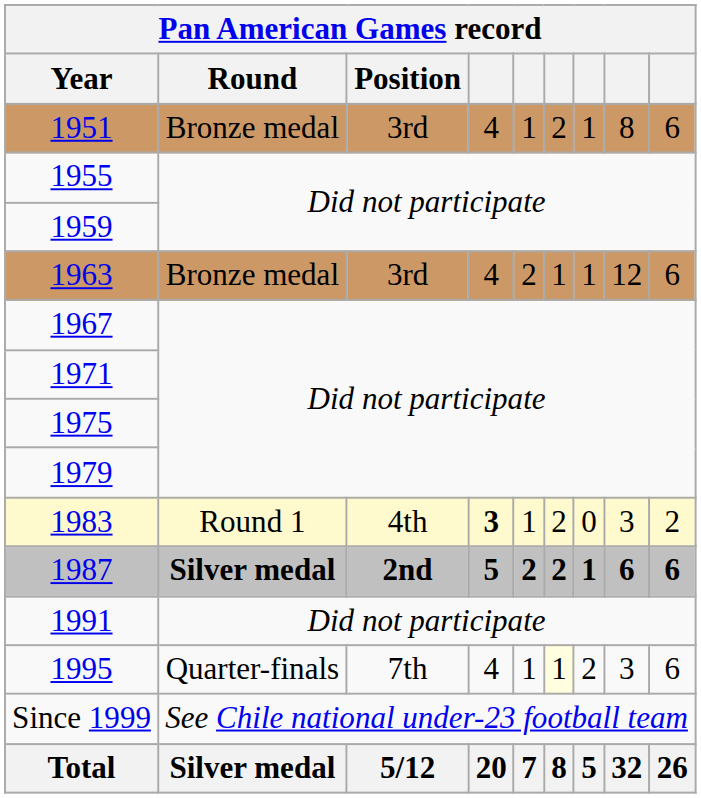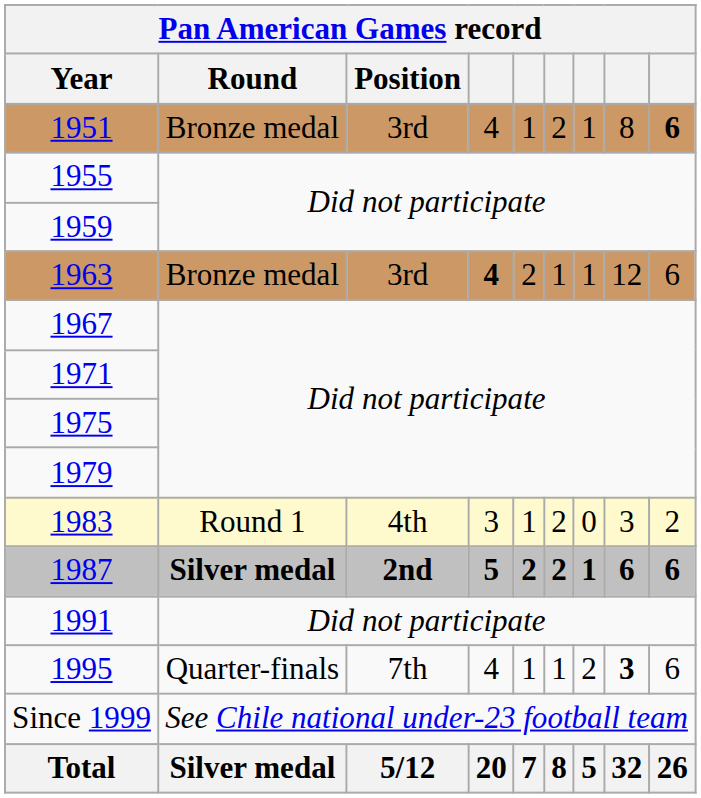(672, 127) normal -> (672, 127) bold
(491, 275) normal -> (491, 275) bold
(491, 521) bold -> (491, 521) normal
(559, 669) lightyellow background -> (559, 669) no background
(627, 669) normal -> (627, 669) bold
